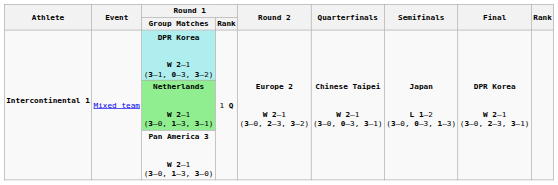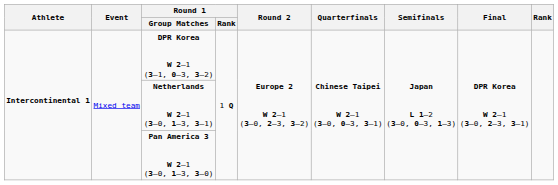(179, 55) paleturquoise background -> (179, 55) no background
(179, 105) lightgreen background -> (179, 105) no background
